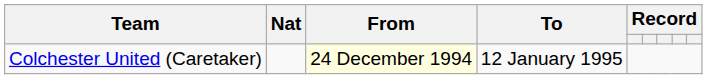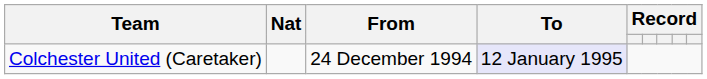(391, 58) lightyellow background -> (391, 58) no background
(552, 58) no background -> (552, 58) lavender background
